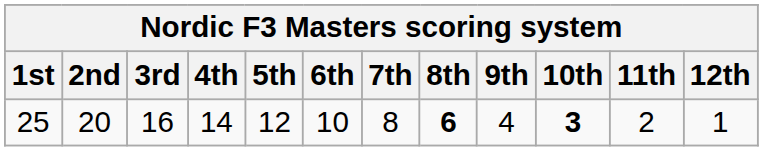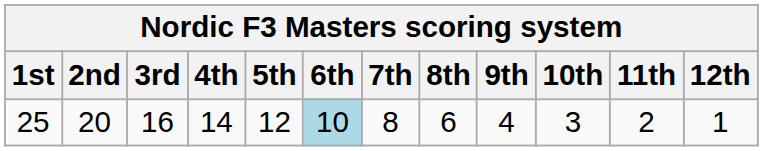(332, 121) no background -> (332, 121) lightblue background
(449, 121) bold -> (449, 121) normal
(573, 121) bold -> (573, 121) normal
